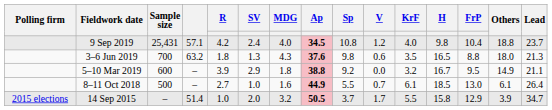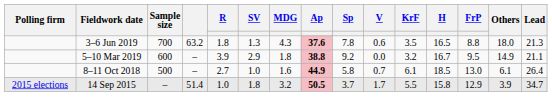- row: (112, 43)
(348, 57) 9.8 -> (348, 43) 7.8
(348, 85) 5.5 -> (348, 71) 5.8
(254, 99) 2.0 -> (254, 85) 1.8
